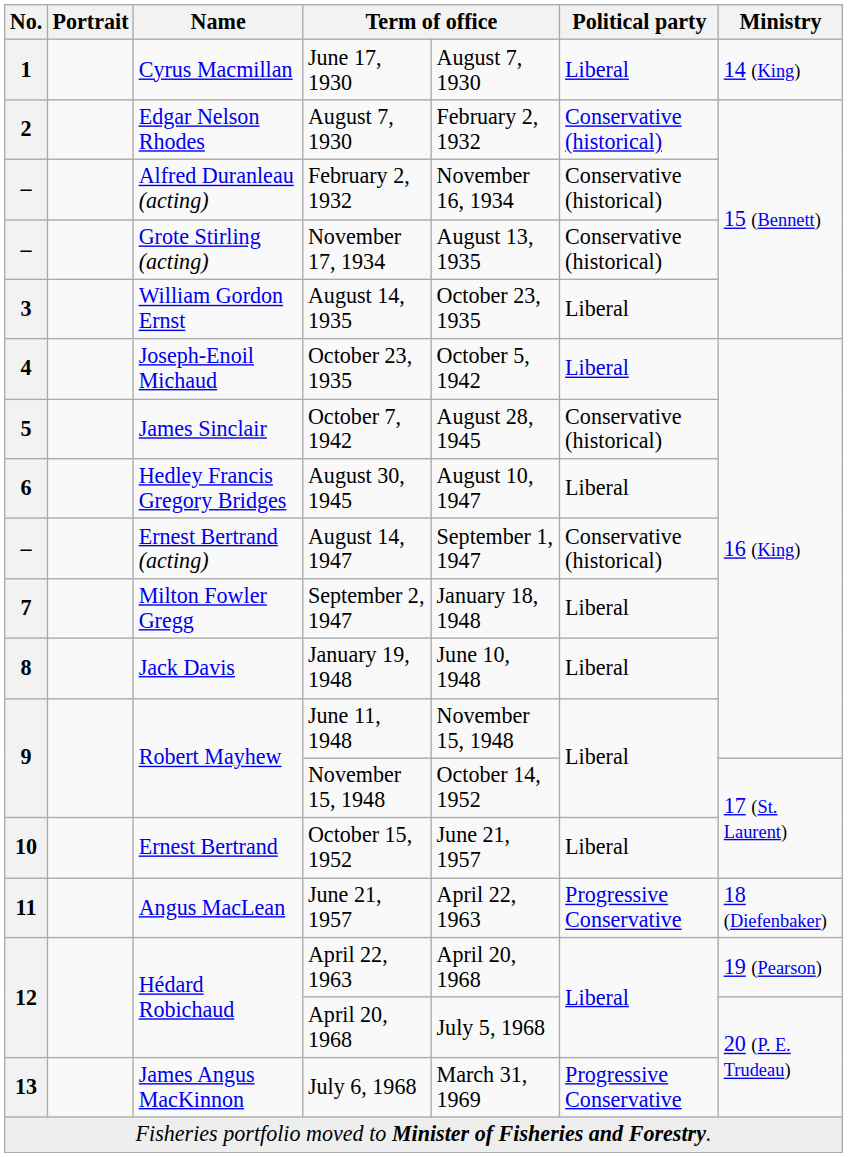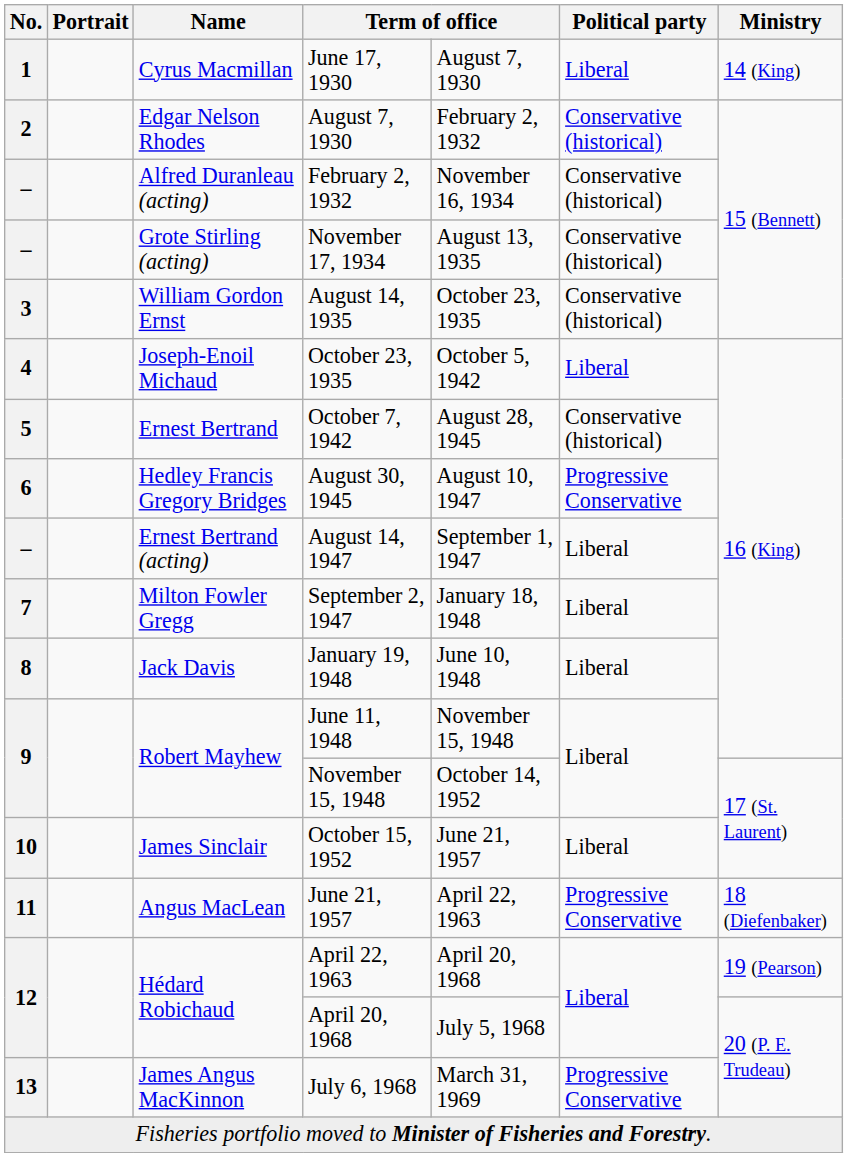(597, 308) Liberal -> (623, 308) Conservative (historical)
(203, 428) James Sinclair -> (208, 428) Ernest Bertrand
(597, 488) Liberal -> (623, 488) Progressive Conservative
(623, 548) Conservative (historical) -> (597, 548) Liberal
(208, 847) Ernest Bertrand -> (203, 847) James Sinclair
